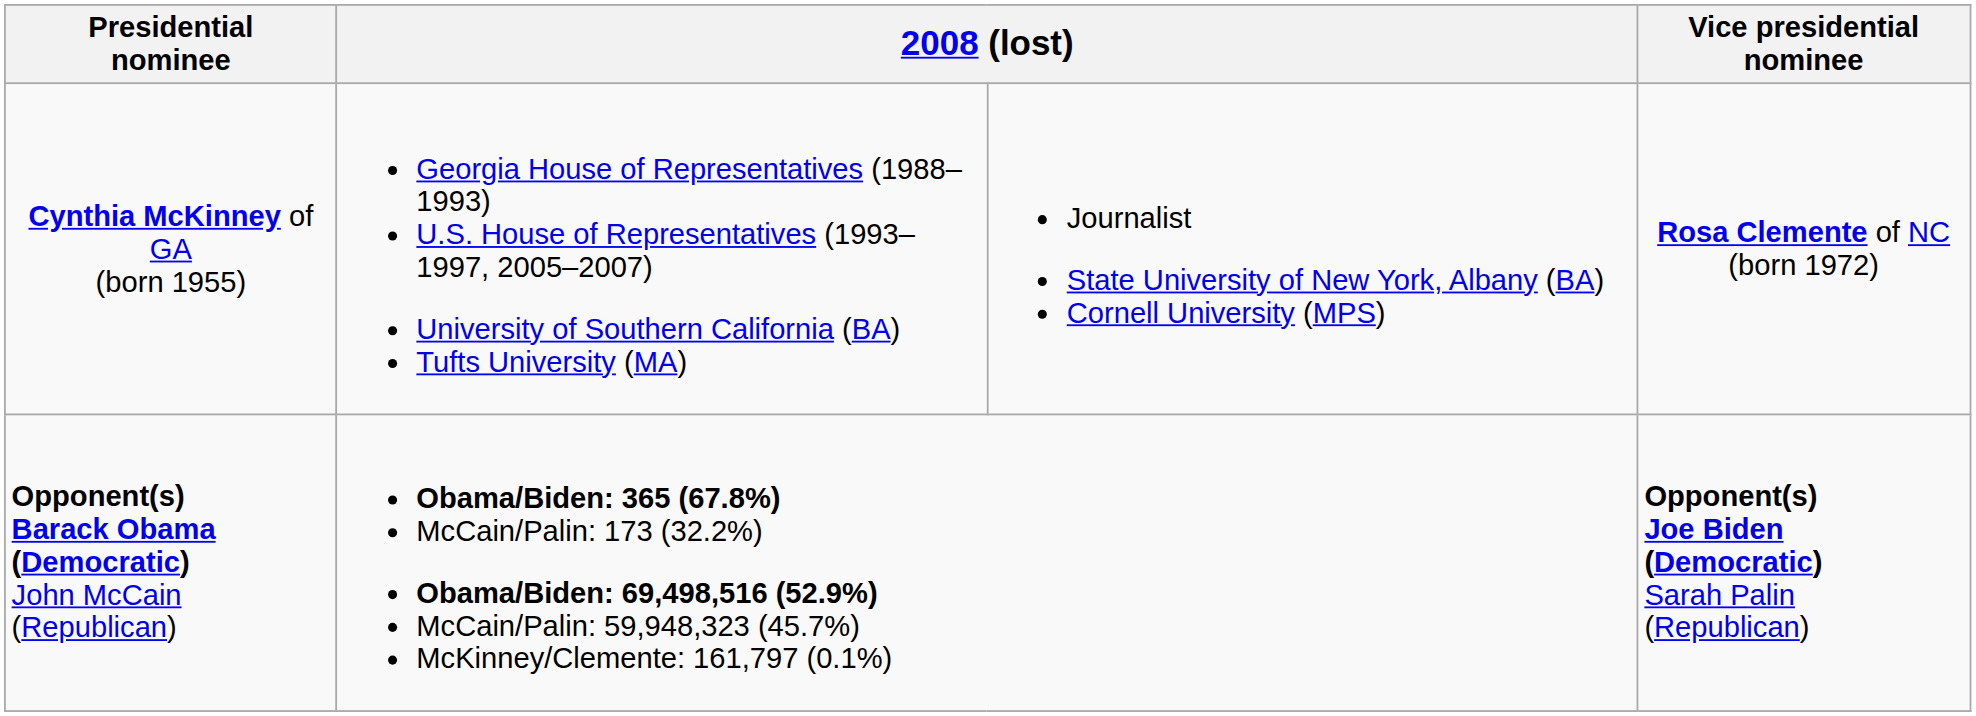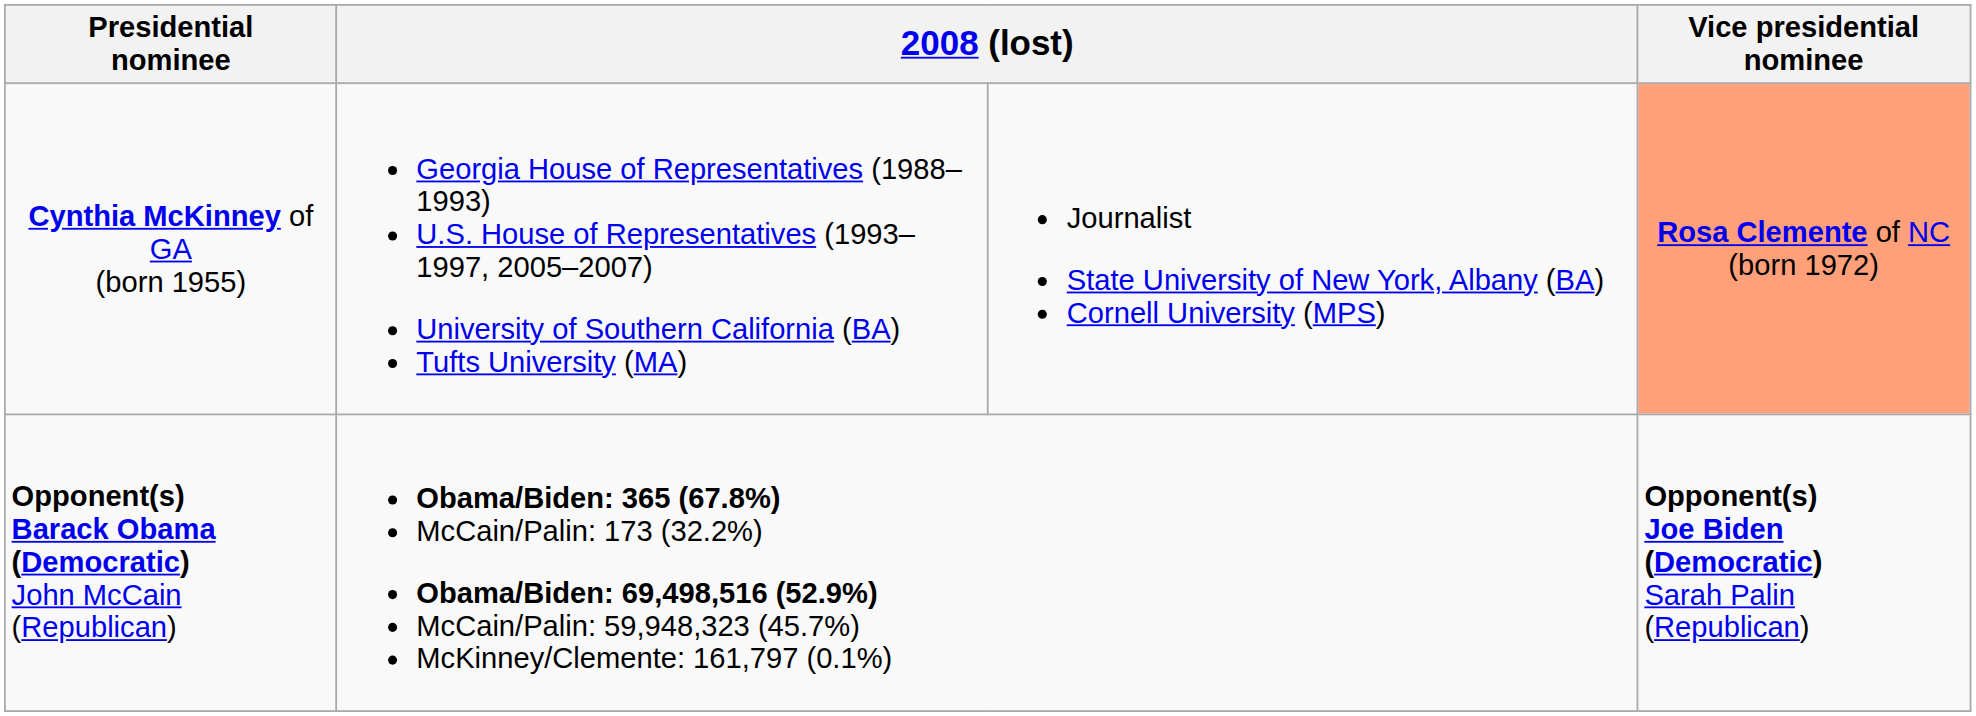(1804, 248) no background -> (1804, 248) lightsalmon background
